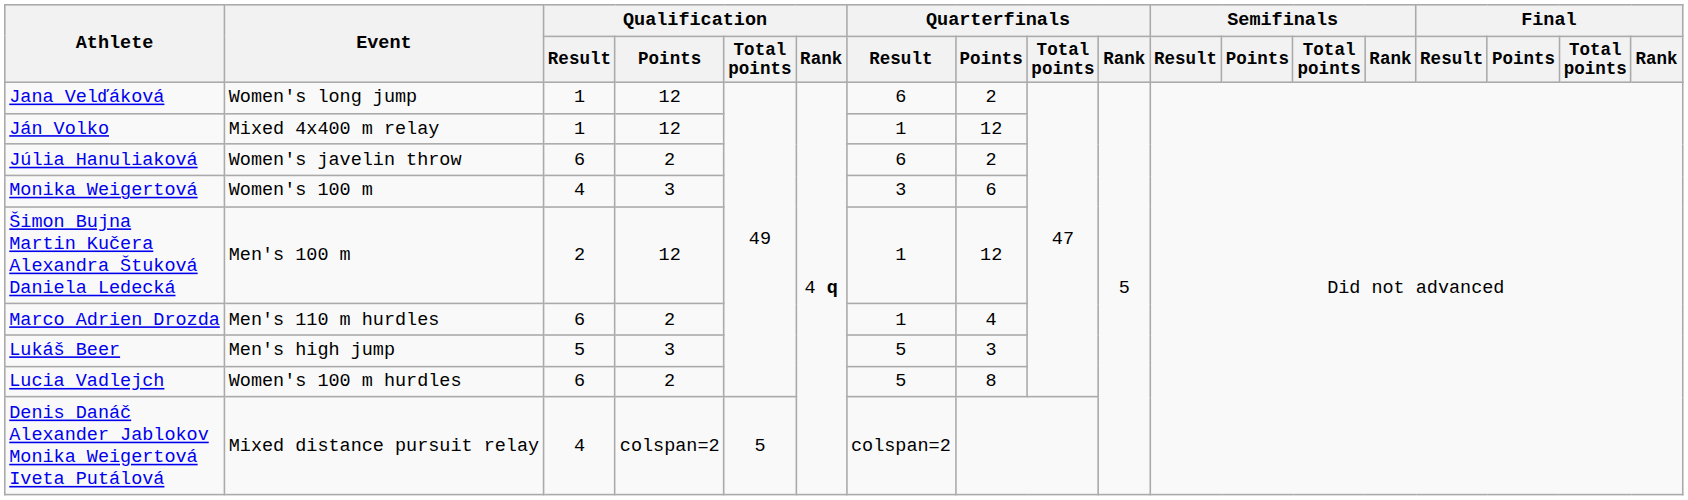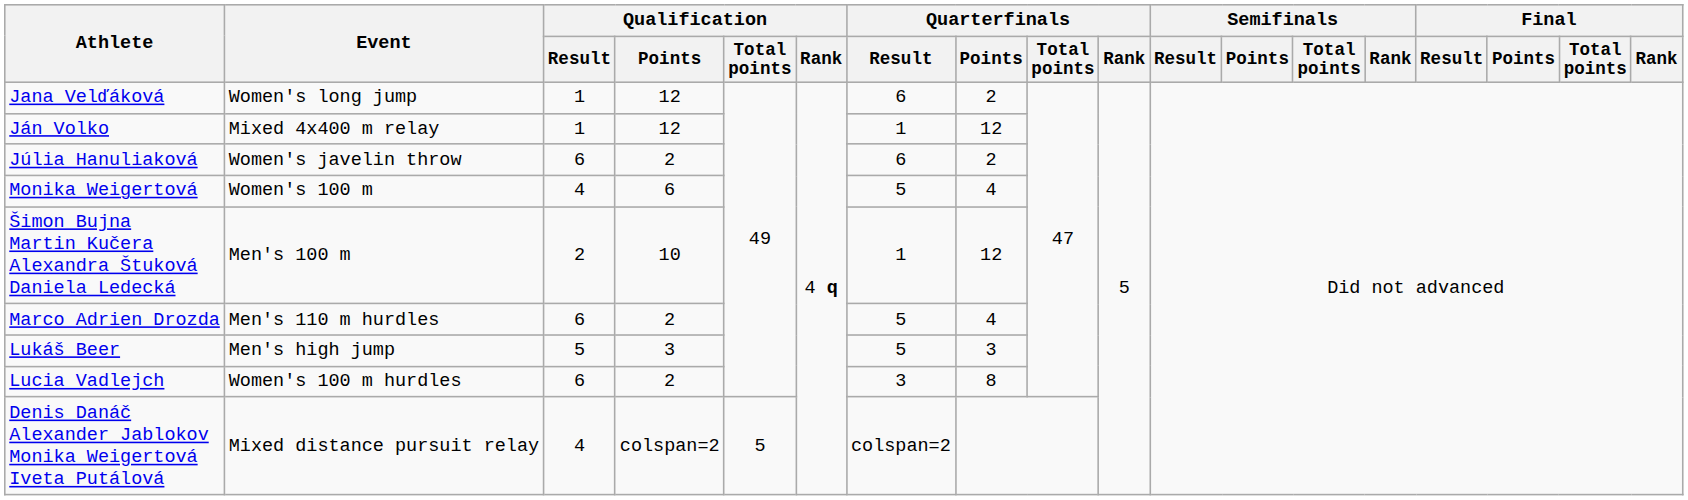(670, 191) 3 -> (670, 191) 6
(901, 191) 3 -> (901, 191) 5
(991, 191) 6 -> (991, 191) 4
(670, 255) 12 -> (670, 255) 10
(901, 319) 1 -> (901, 319) 5
(901, 381) 5 -> (901, 381) 3
